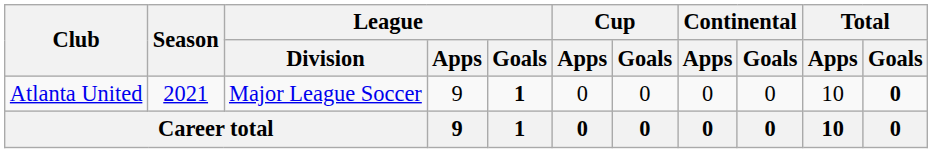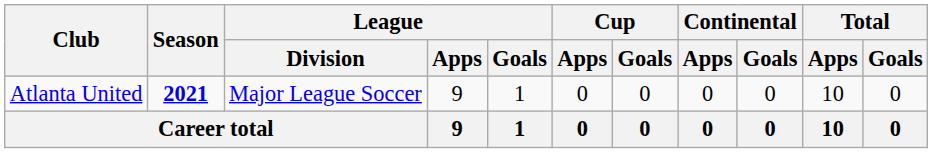(186, 93) normal -> (186, 93) bold
(520, 93) bold -> (520, 93) normal
(895, 93) bold -> (895, 93) normal
